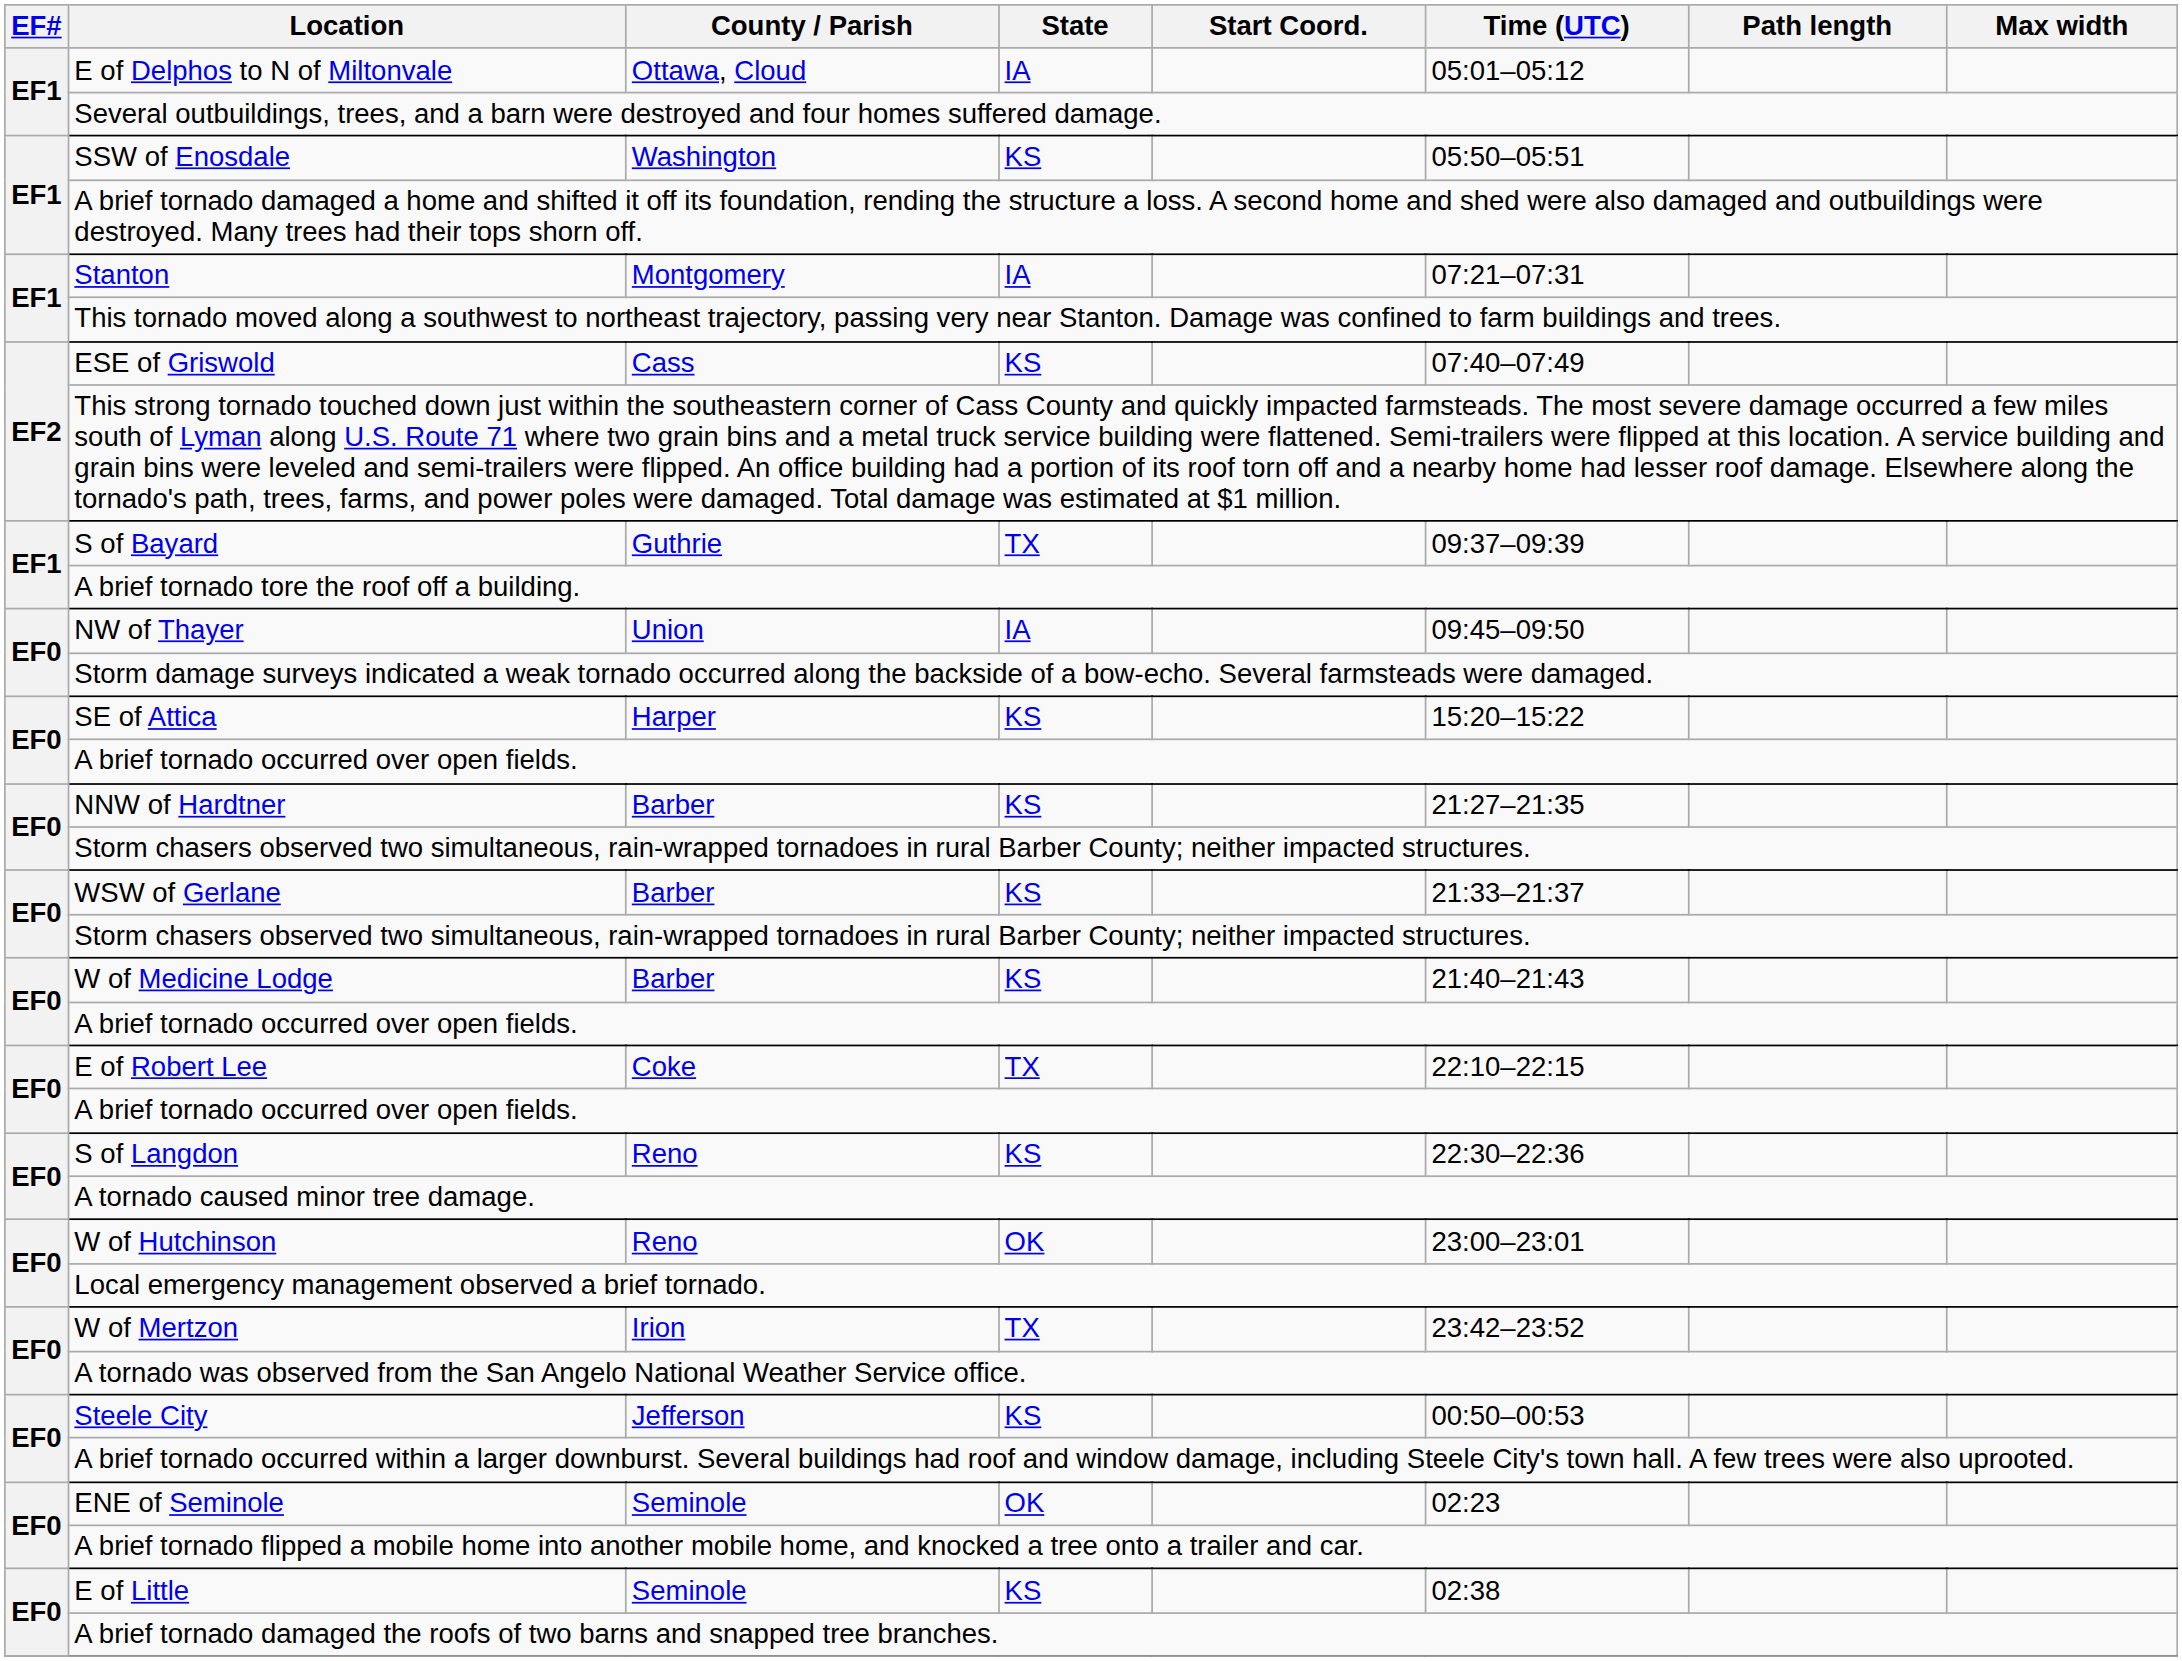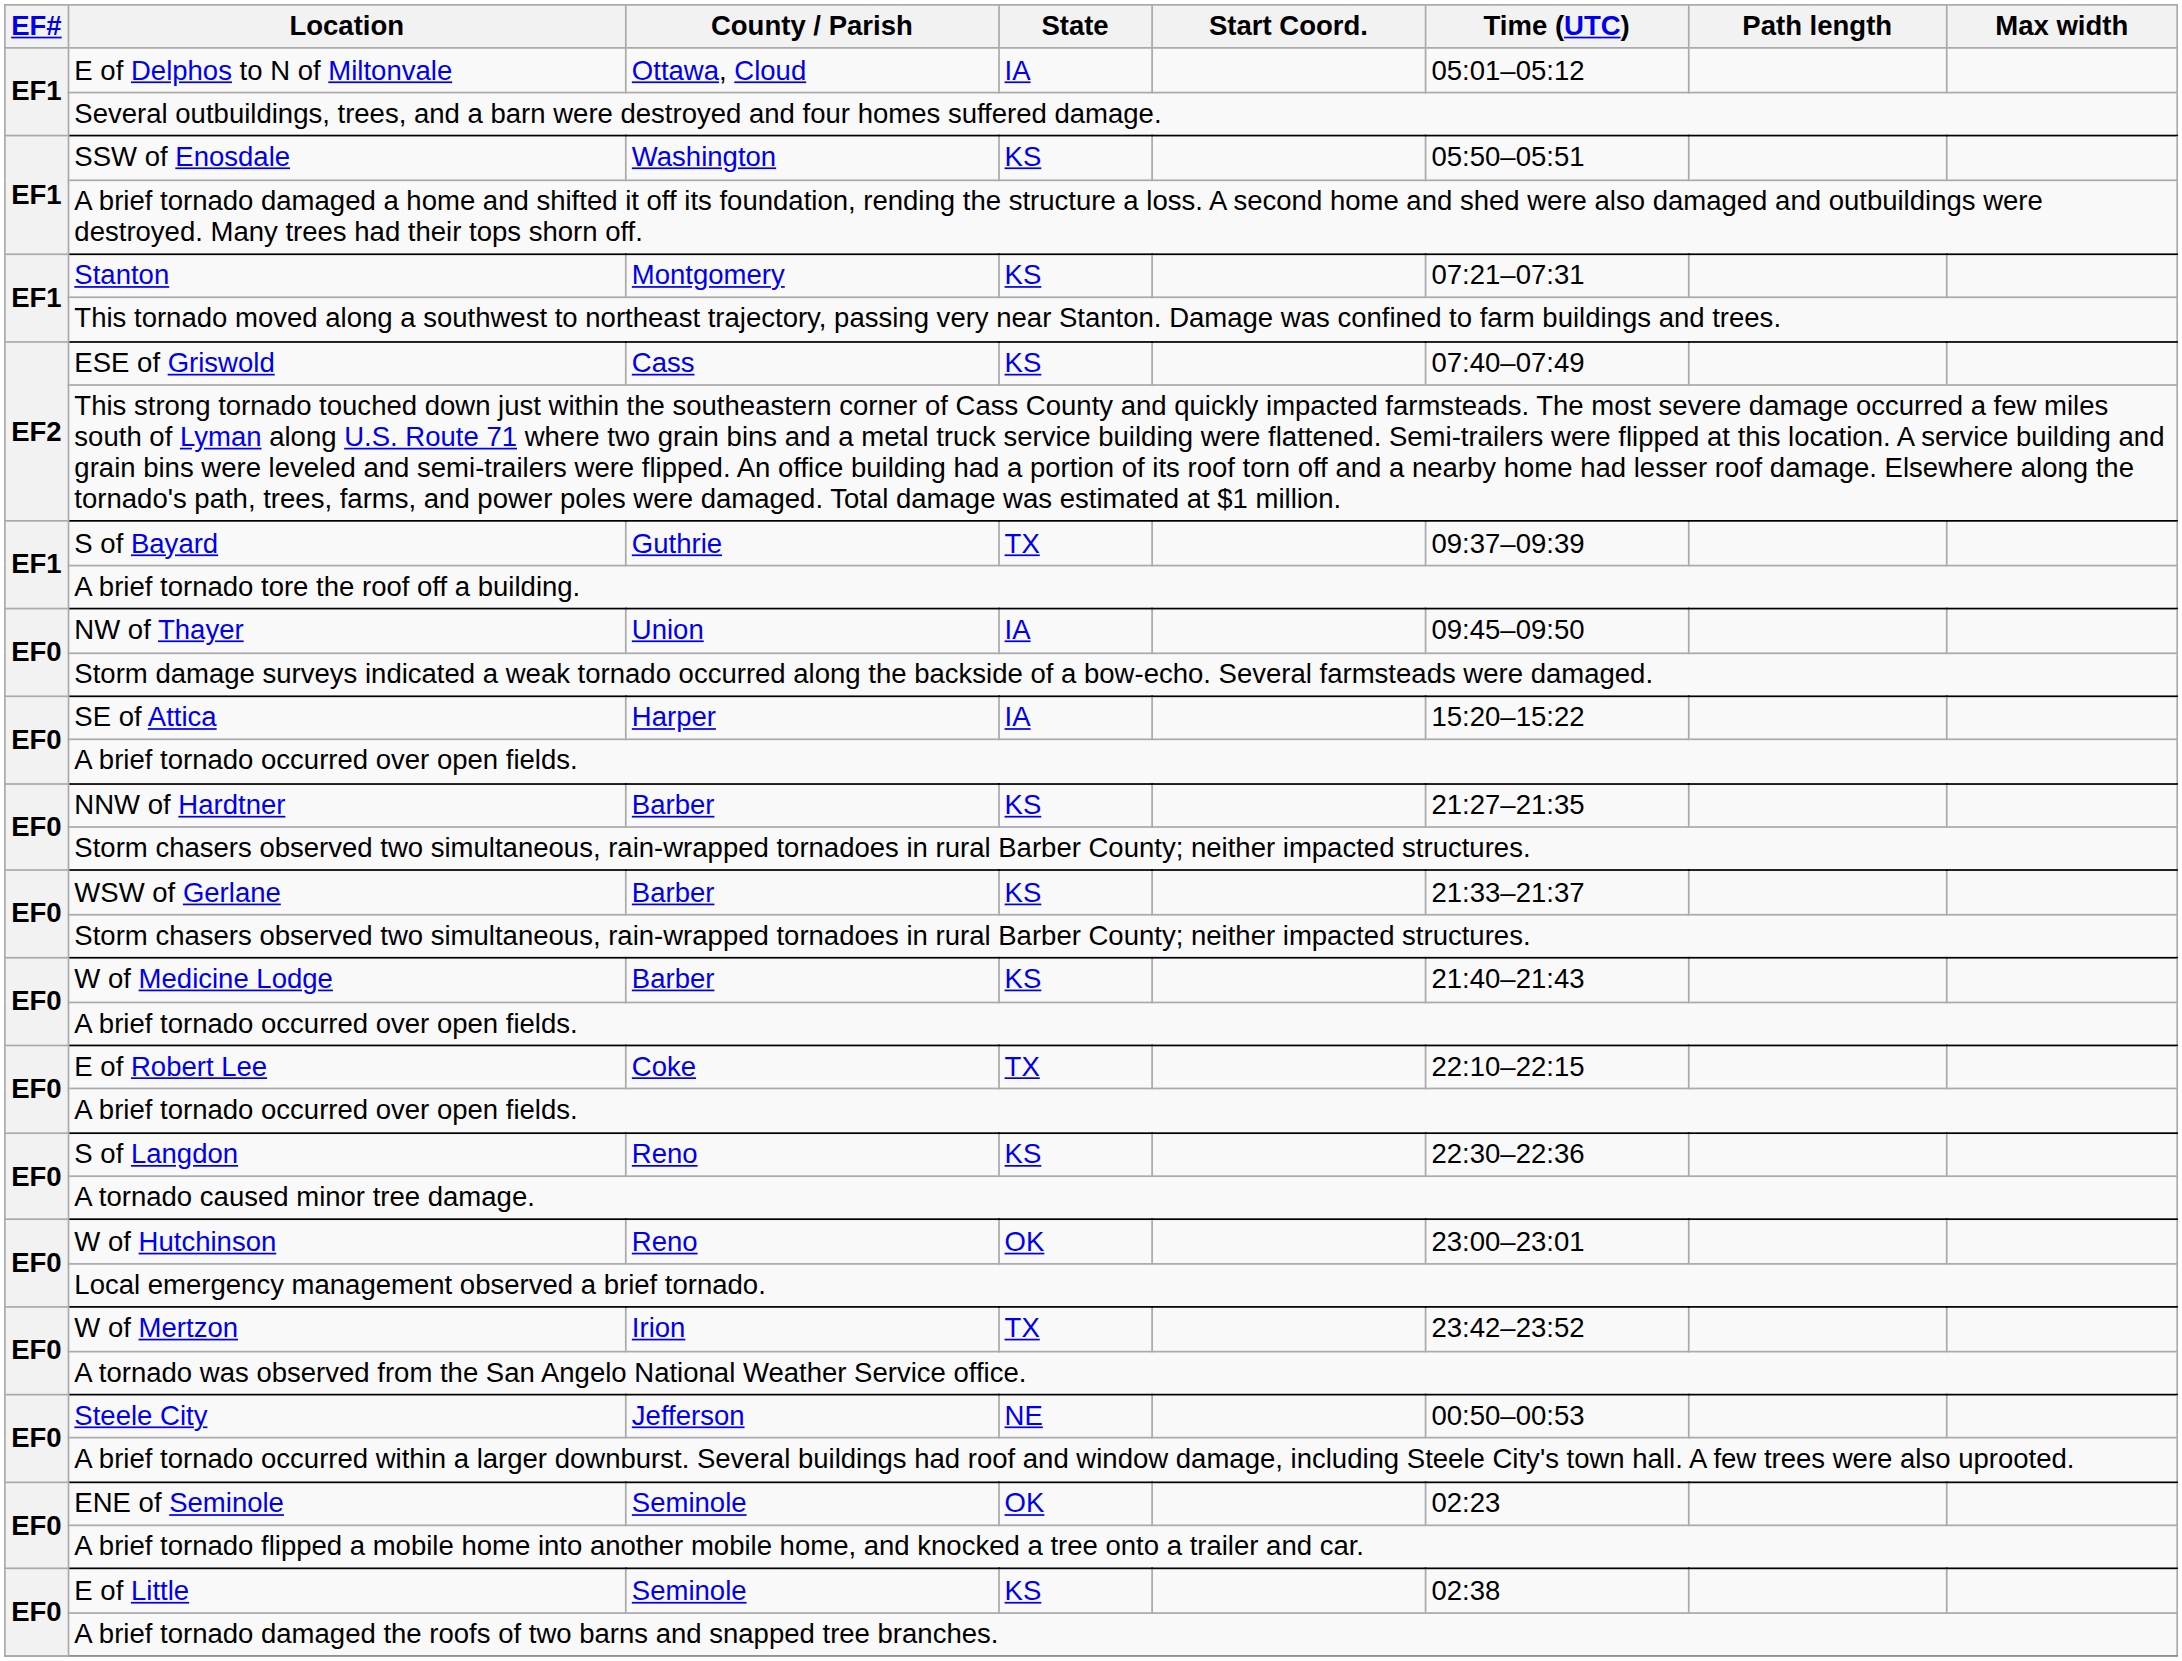(1018, 275) IA -> (1023, 275) KS
(1023, 717) KS -> (1018, 717) IA
(1023, 1415) KS -> (1024, 1415) NE
